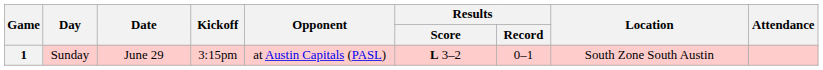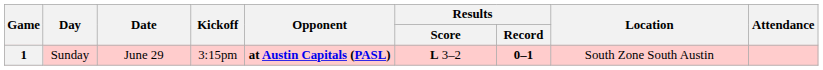(320, 55) normal -> (320, 55) bold
(523, 55) normal -> (523, 55) bold
